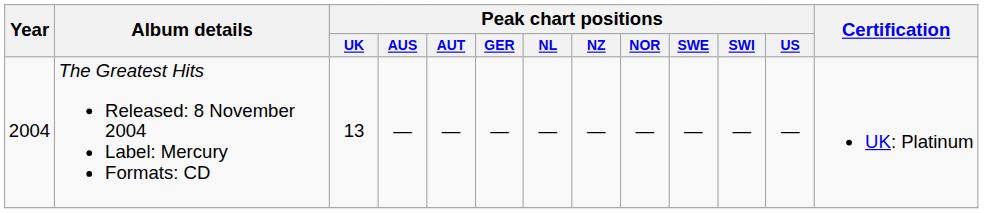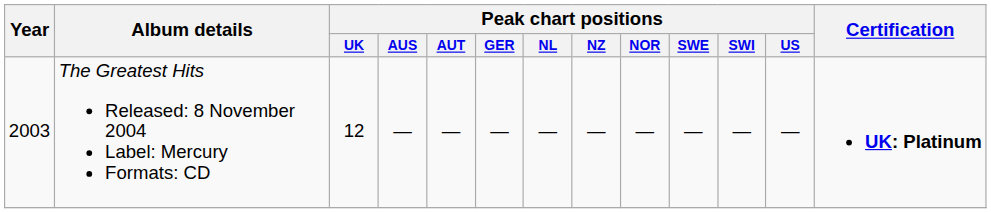(30, 131) 2004 -> (30, 131) 2003
(354, 131) 13 -> (354, 131) 12
(896, 142) normal -> (900, 142) bold
